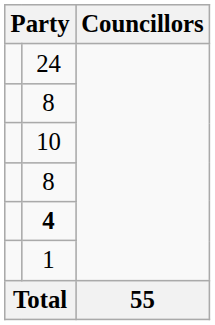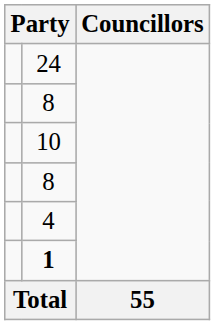(49, 220) bold -> (49, 220) normal
(49, 260) normal -> (49, 260) bold
